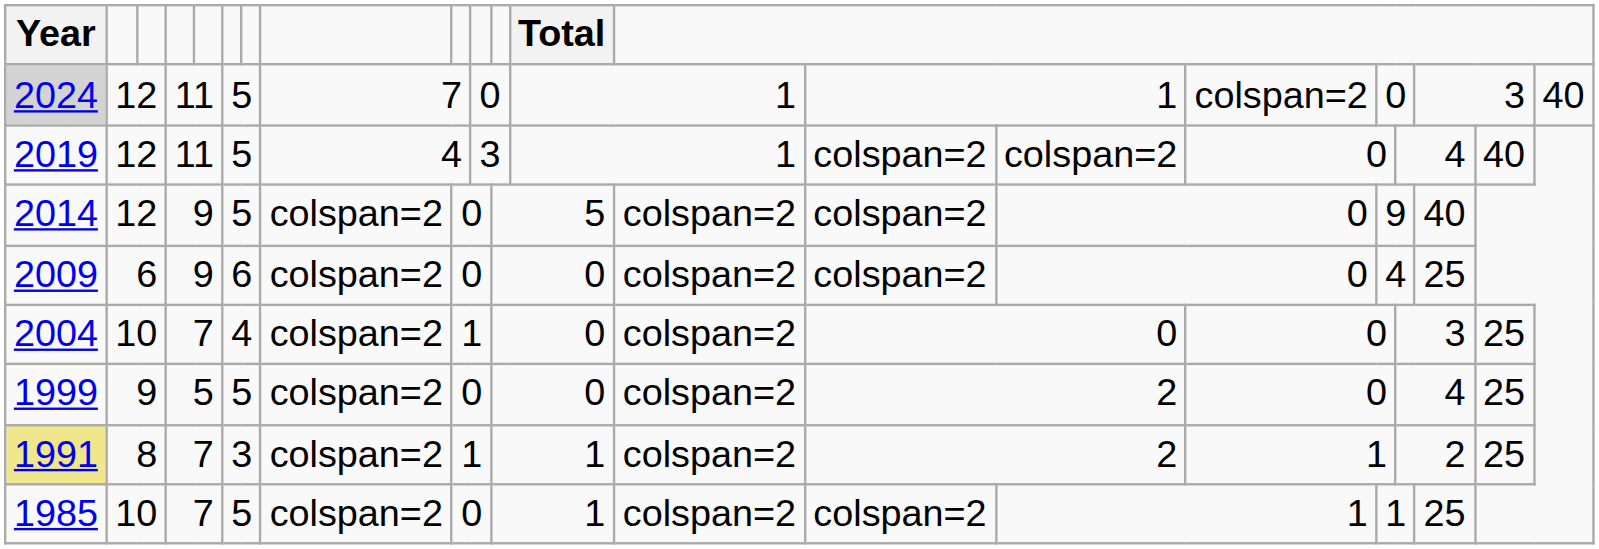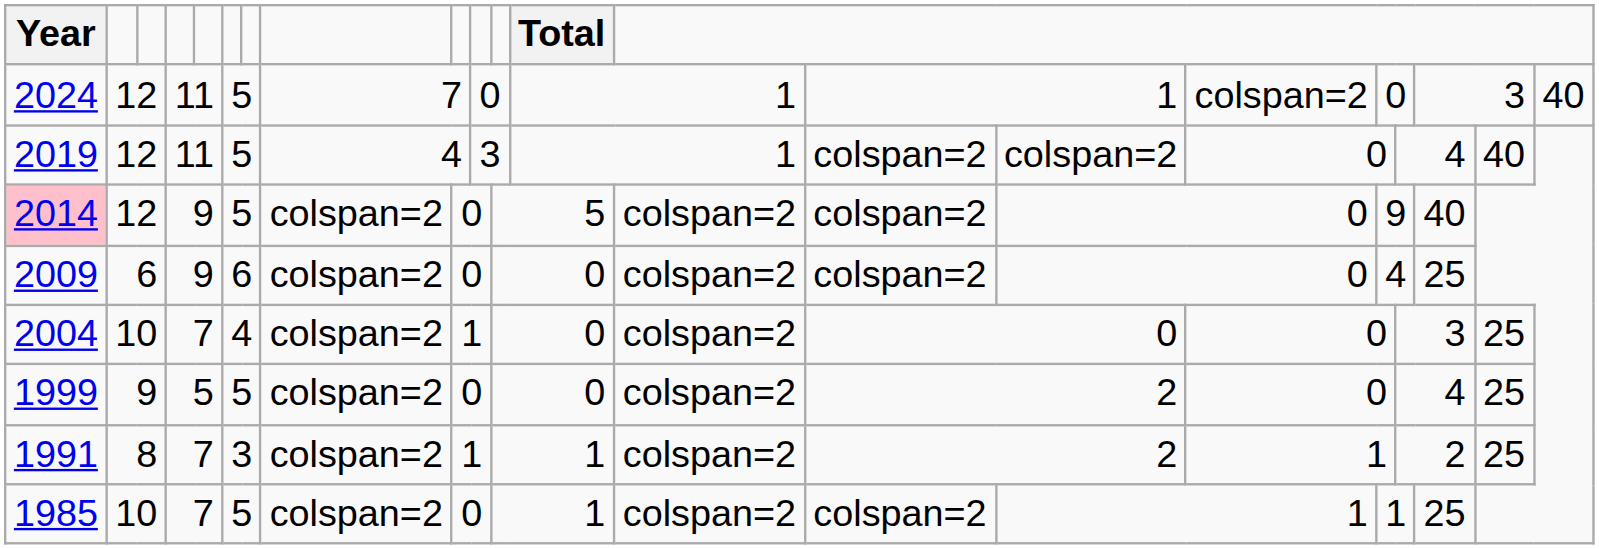(56, 94) lightgrey background -> (56, 94) no background
(56, 214) no background -> (56, 214) pink background
(56, 453) khaki background -> (56, 453) no background
